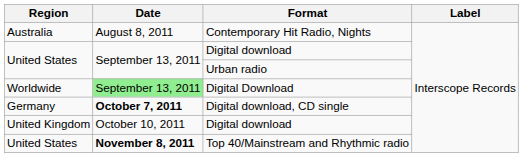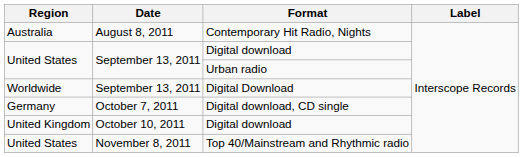(148, 87) lightgreen background -> (148, 87) no background
(139, 106) bold -> (137, 106) normal
(145, 143) bold -> (143, 143) normal
